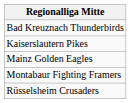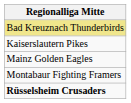(65, 28) no background -> (65, 28) khaki background
(53, 91) normal -> (56, 91) bold
